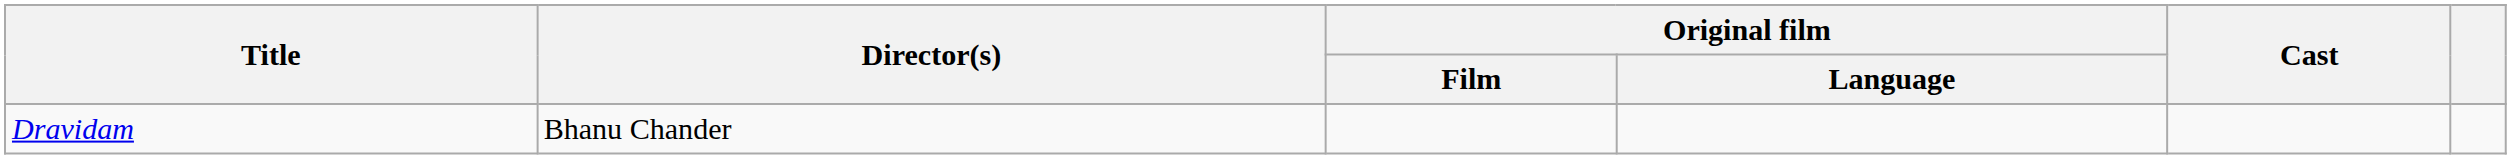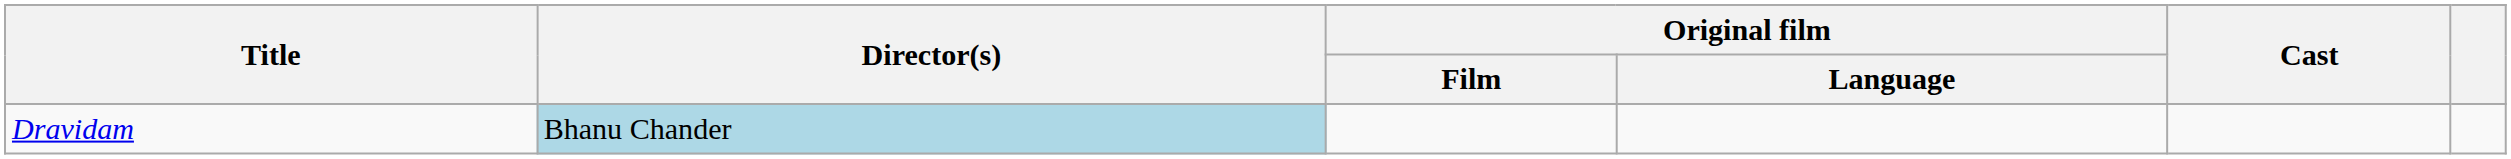(638, 128) no background -> (638, 128) lightblue background
